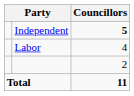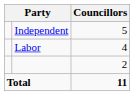(124, 30) bold -> (124, 30) normal
